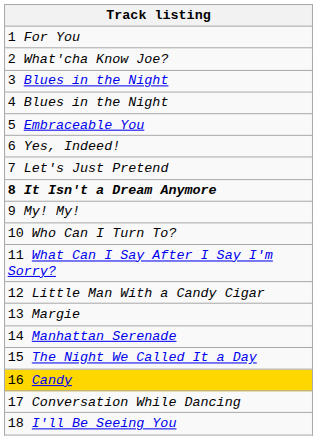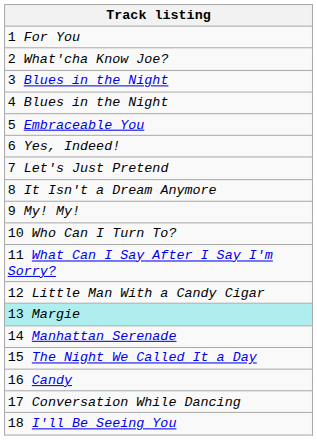(112, 190) bold -> (112, 190) normal
(44, 315) no background -> (44, 315) paleturquoise background
(40, 380) gold background -> (40, 380) no background
